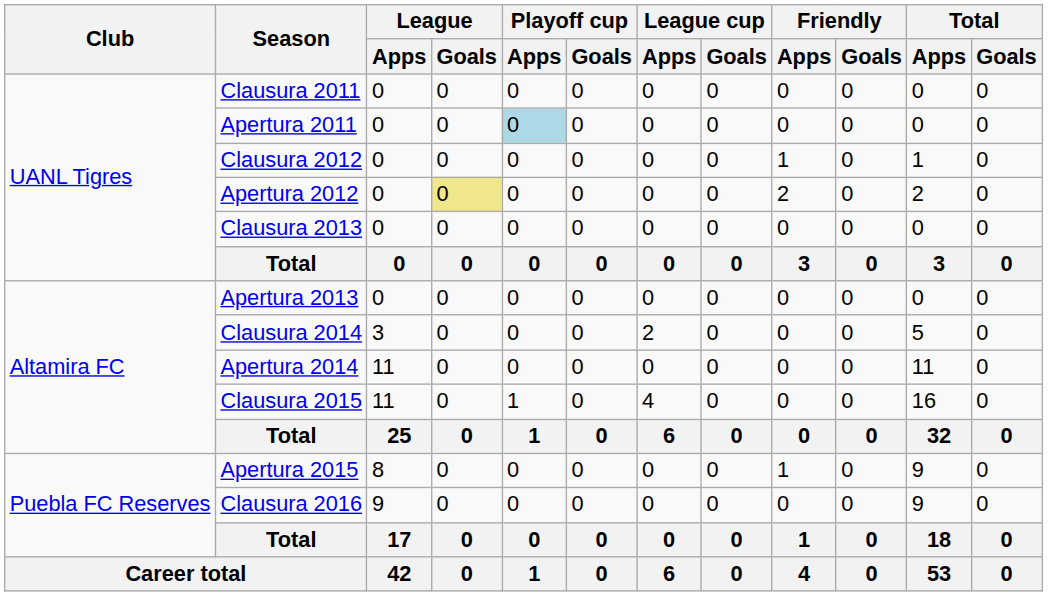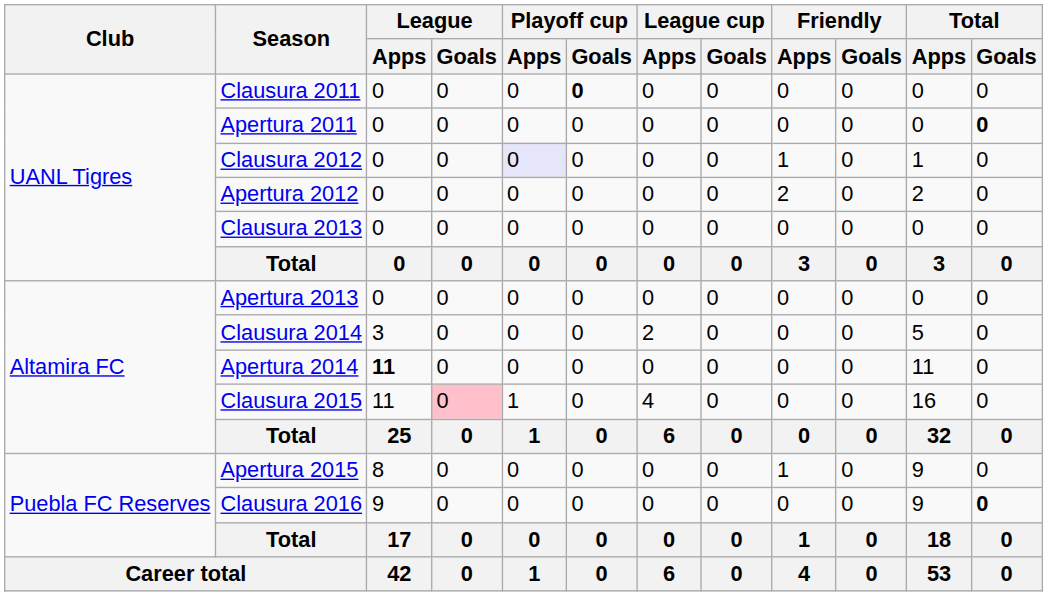(577, 90) normal -> (577, 90) bold
(513, 125) lightblue background -> (513, 125) no background
(982, 125) normal -> (982, 125) bold
(513, 159) no background -> (513, 159) lavender background
(443, 194) khaki background -> (443, 194) no background
(383, 366) normal -> (384, 366) bold
(443, 401) no background -> (443, 401) pink background
(982, 504) normal -> (982, 504) bold
